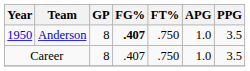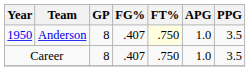(134, 35) bold -> (134, 35) normal
(168, 35) no background -> (168, 35) lightyellow background
